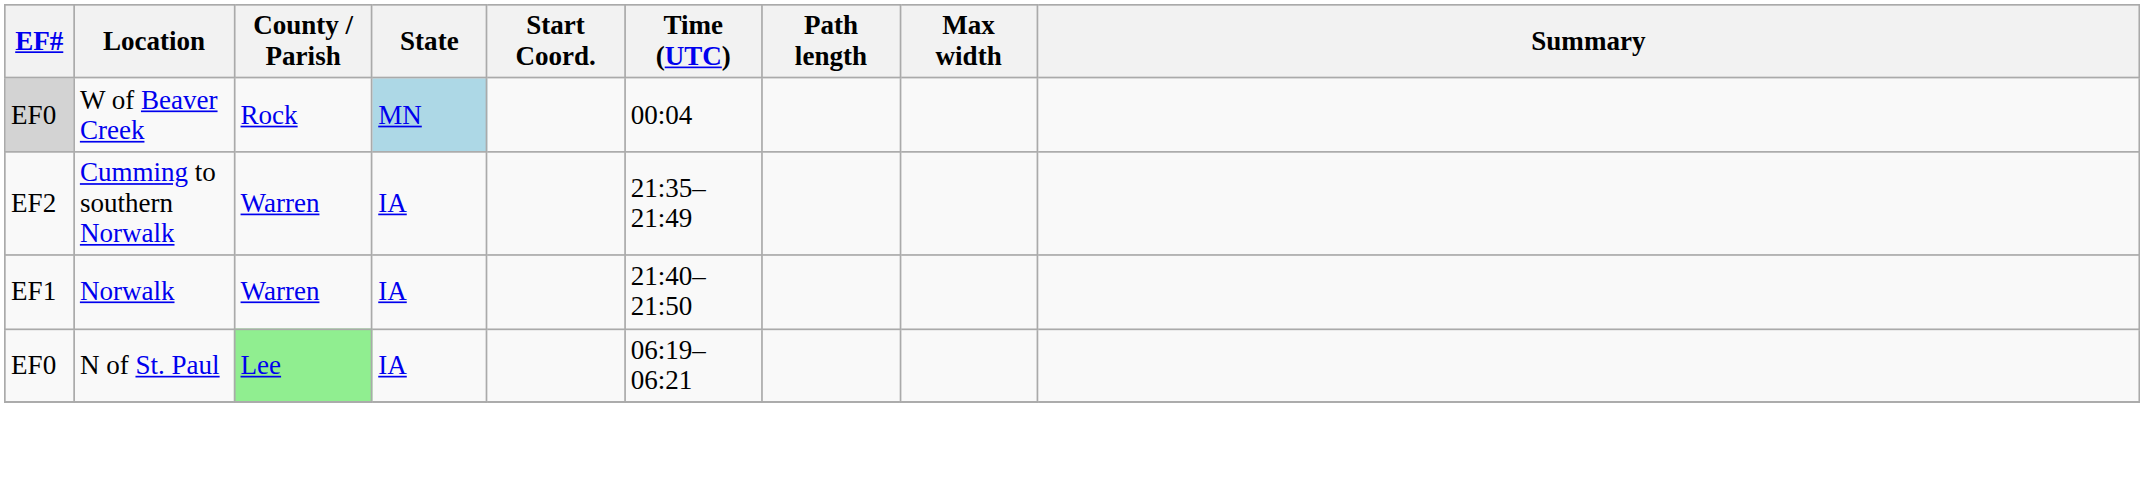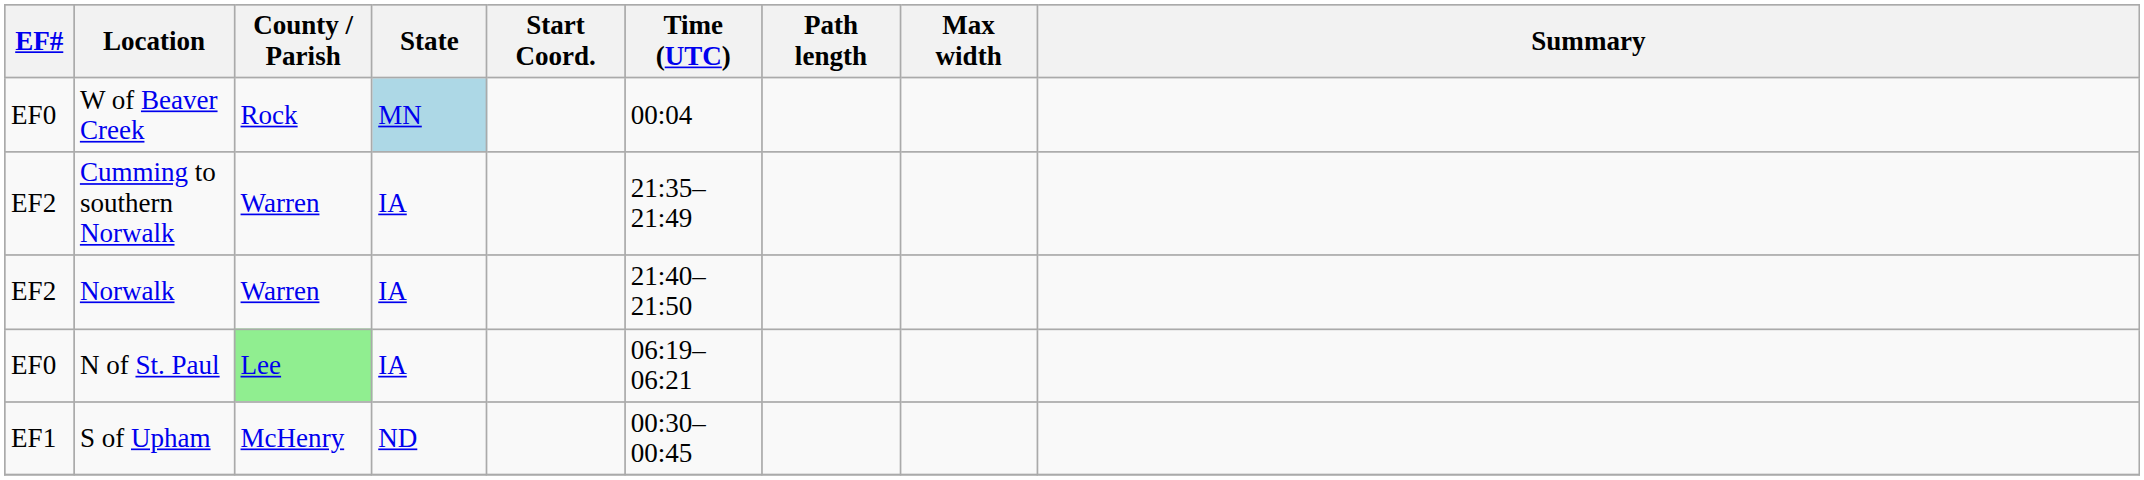(34, 114) lightgrey background -> (34, 114) no background
(34, 291) EF1 -> (34, 291) EF2
+ row: (145, 438)
